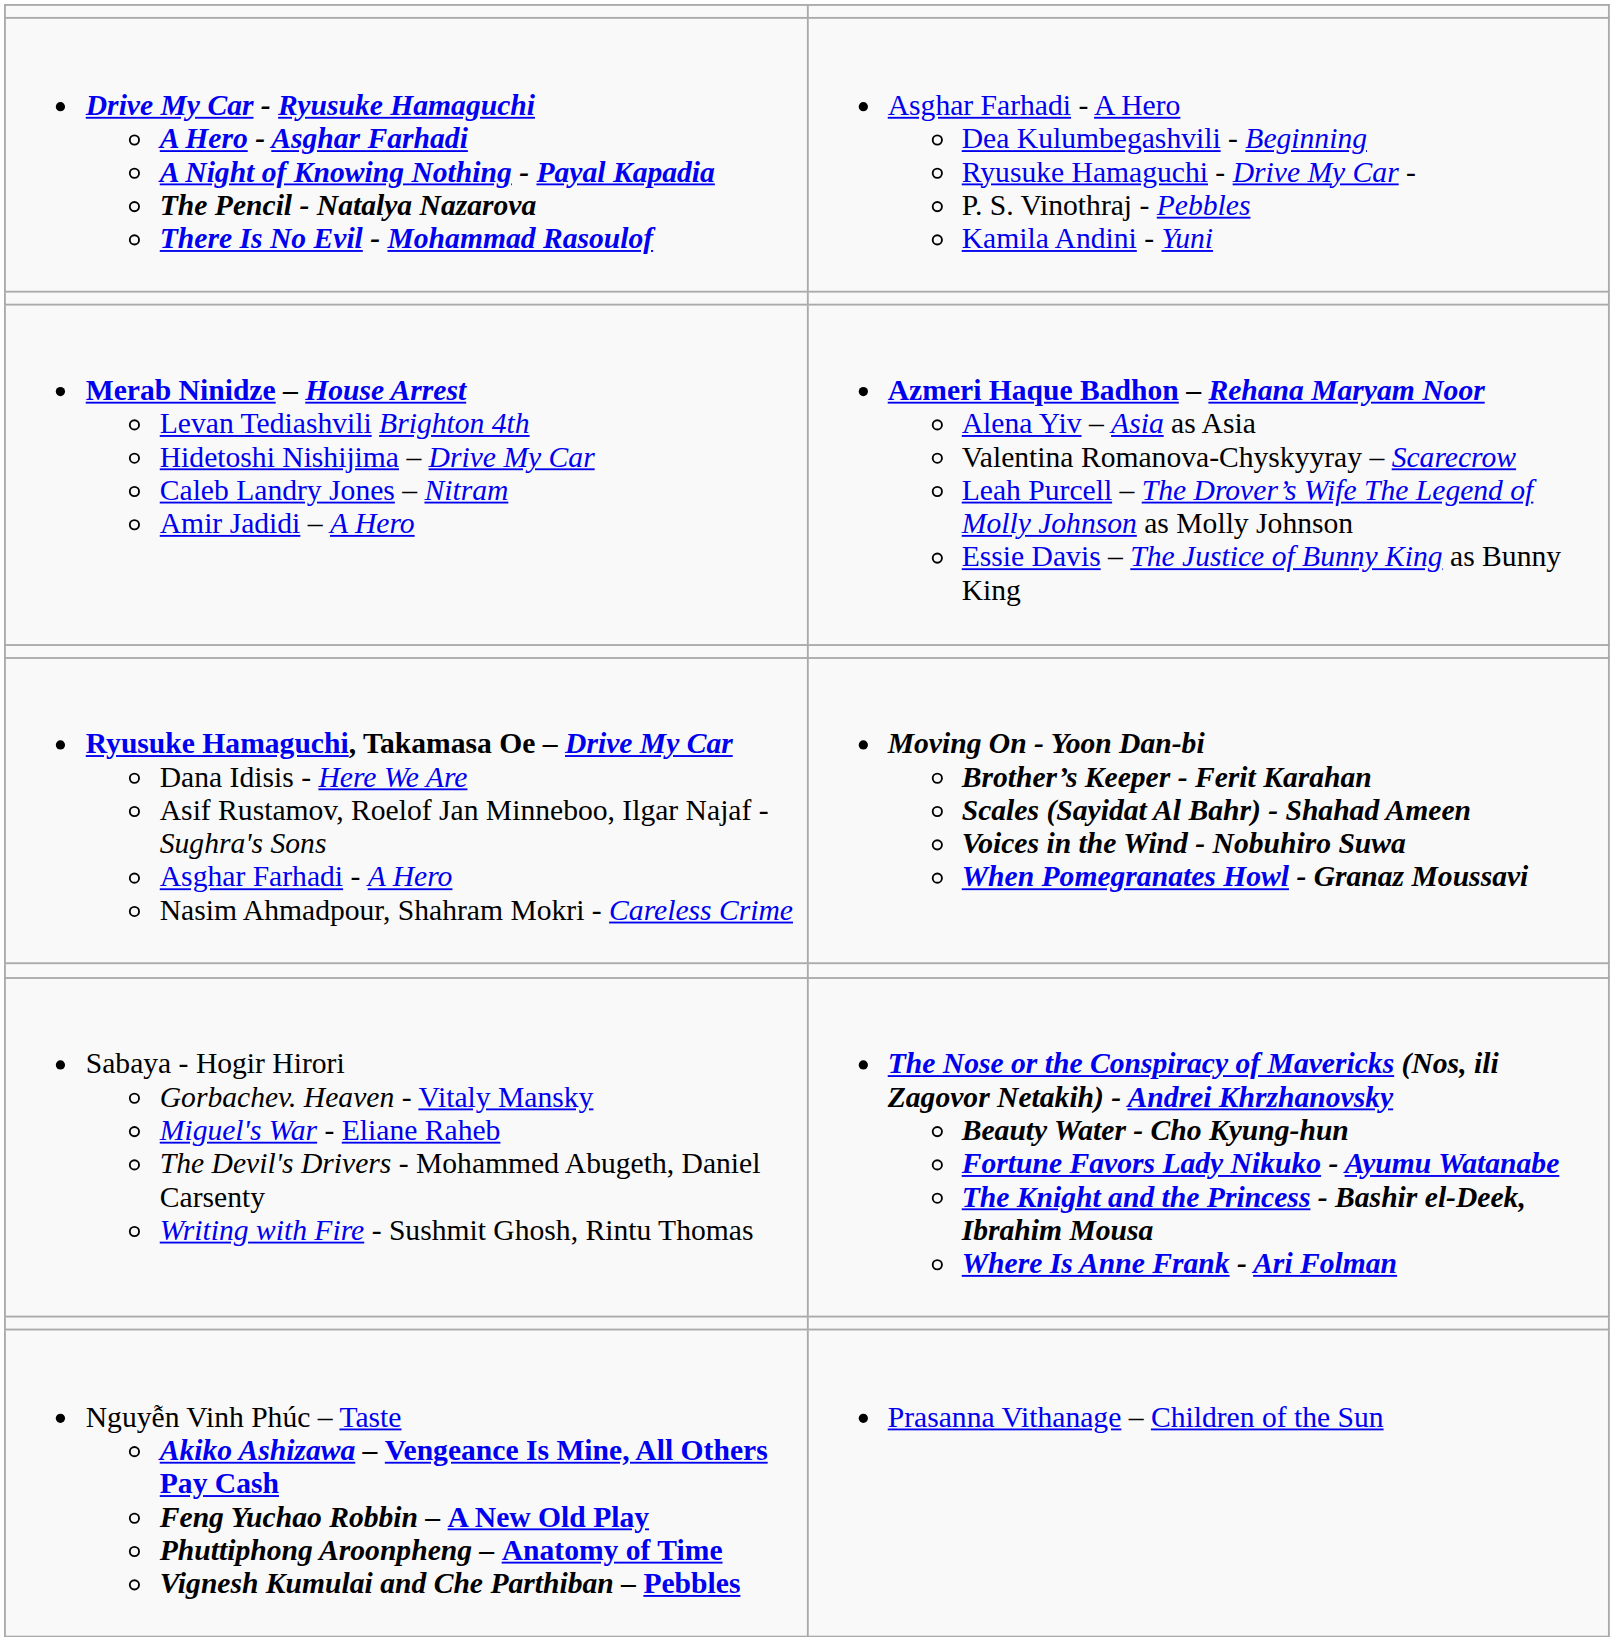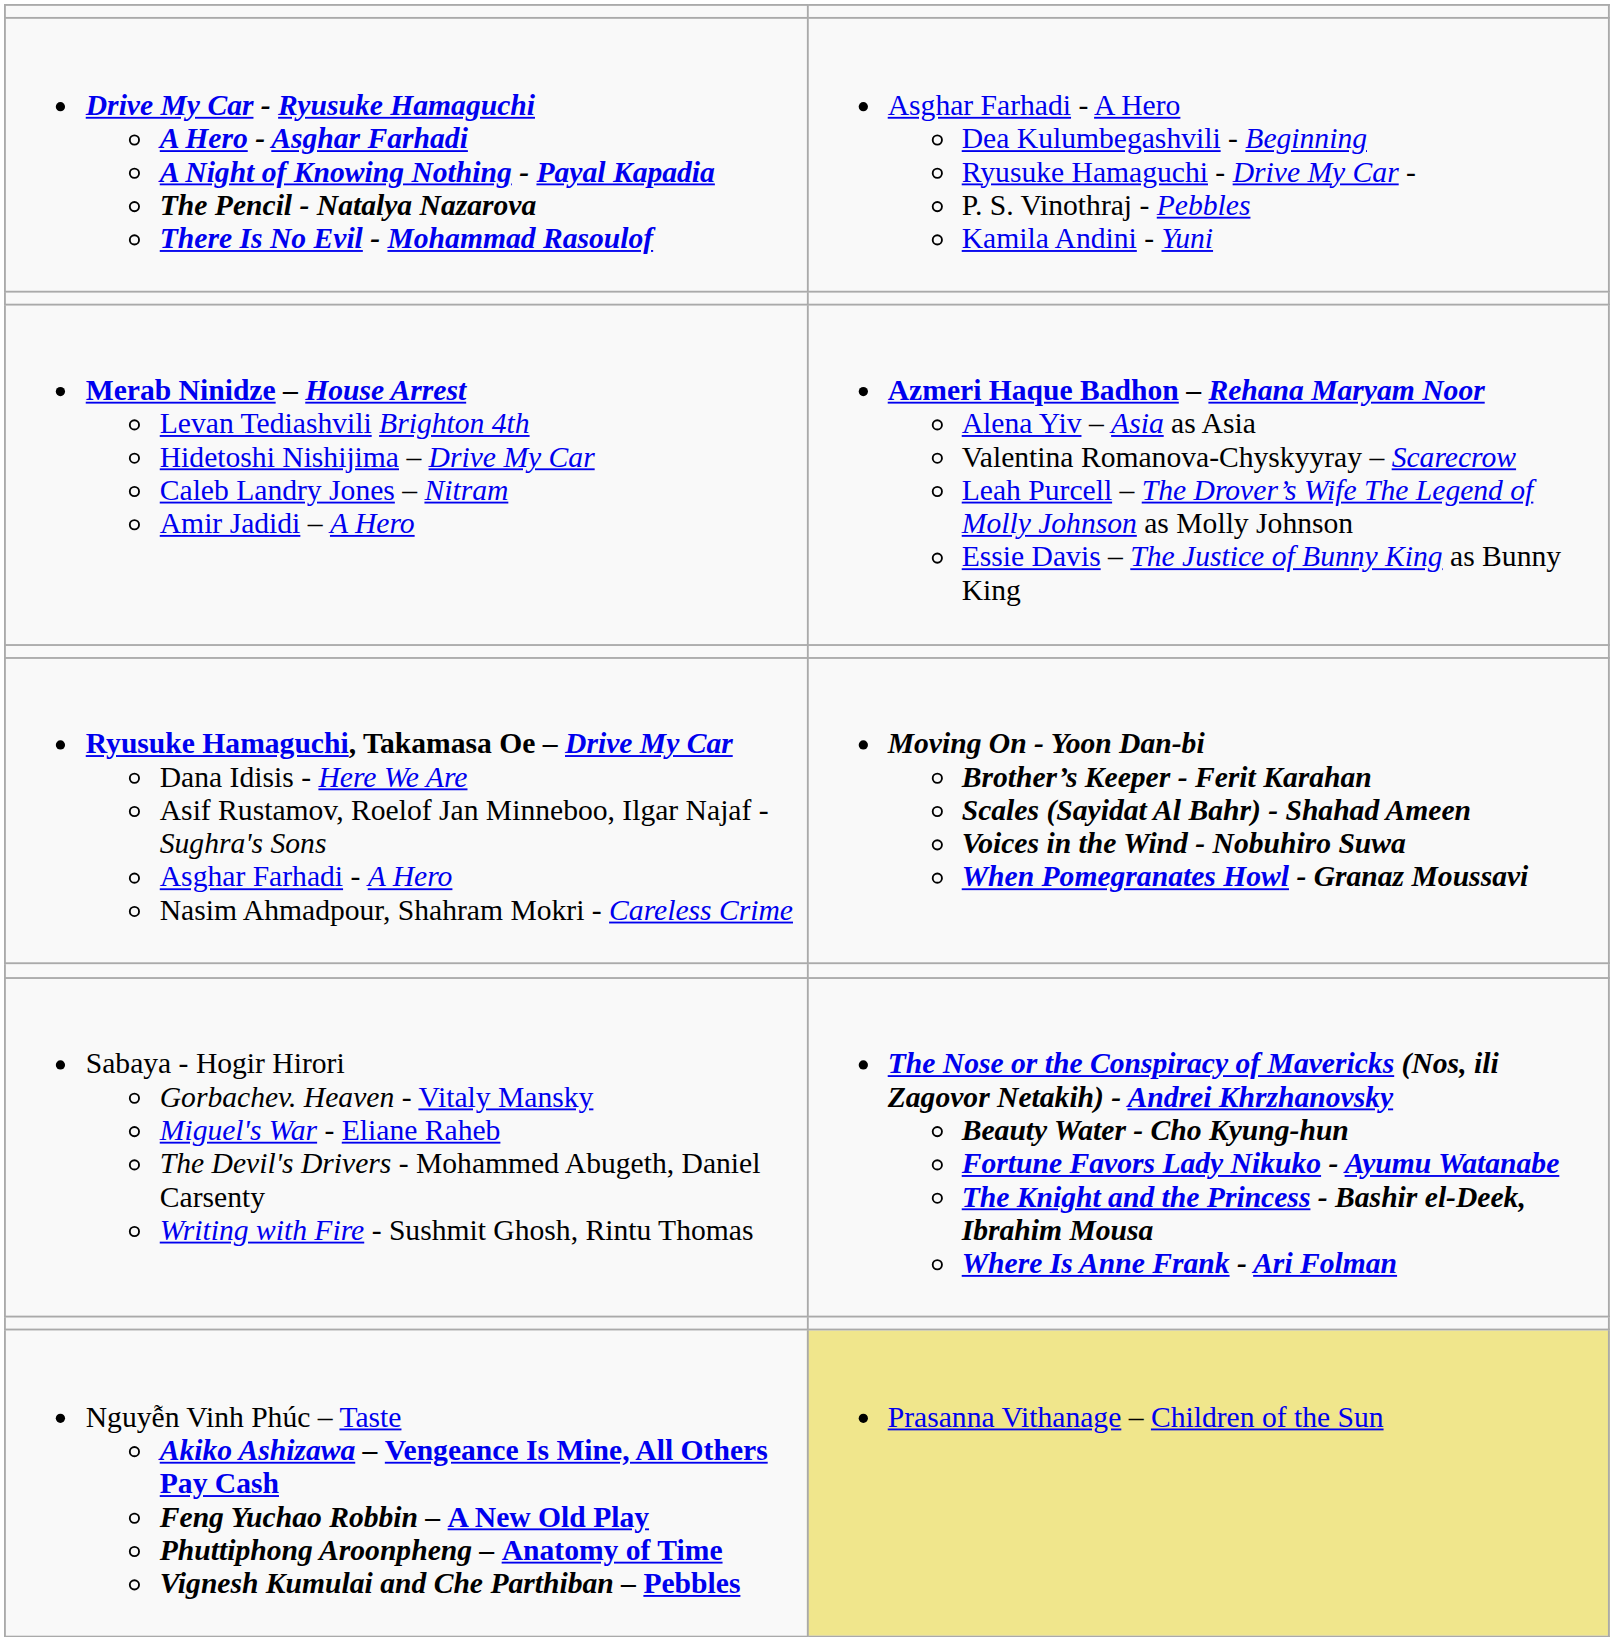(1208, 1417) no background -> (1208, 1417) khaki background
